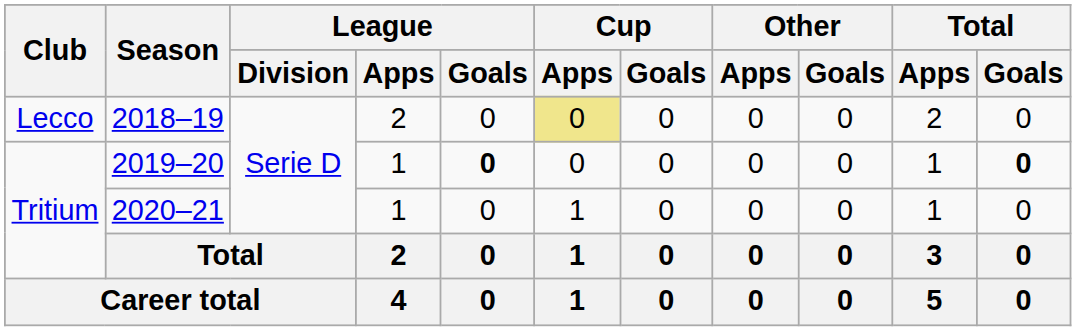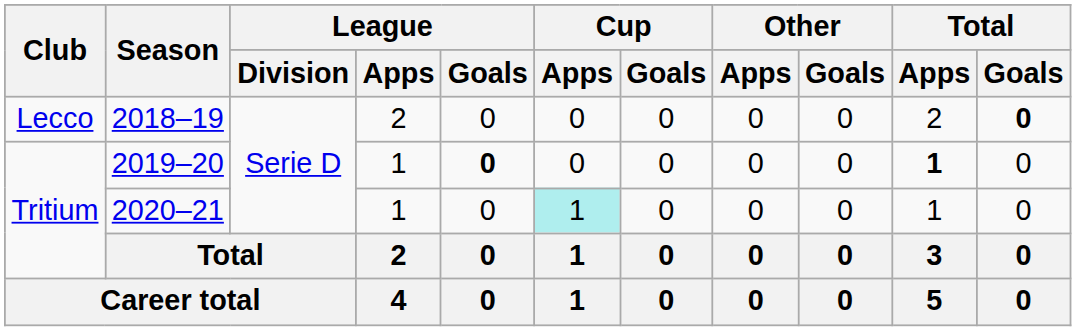(577, 118) khaki background -> (577, 118) no background
(1024, 118) normal -> (1024, 118) bold
(934, 164) normal -> (934, 164) bold
(1024, 164) bold -> (1024, 164) normal
(577, 210) no background -> (577, 210) paleturquoise background
